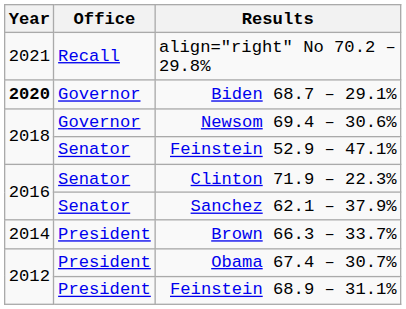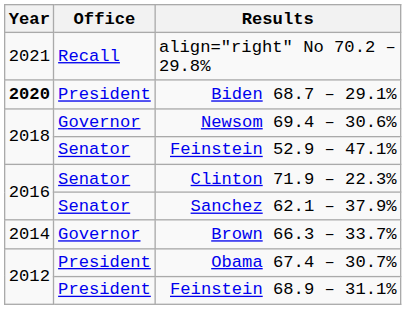(99, 94) Governor -> (104, 94) President
(104, 234) President -> (99, 234) Governor
